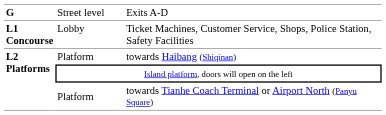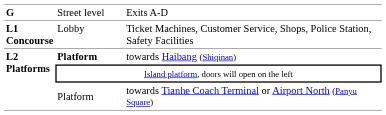(75, 56) normal -> (77, 56) bold
